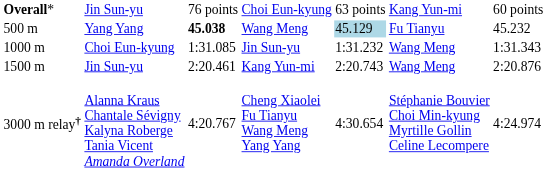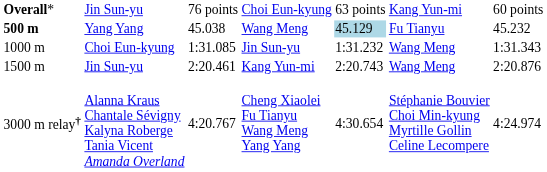(21, 28) normal -> (21, 28) bold
(207, 28) bold -> (207, 28) normal
